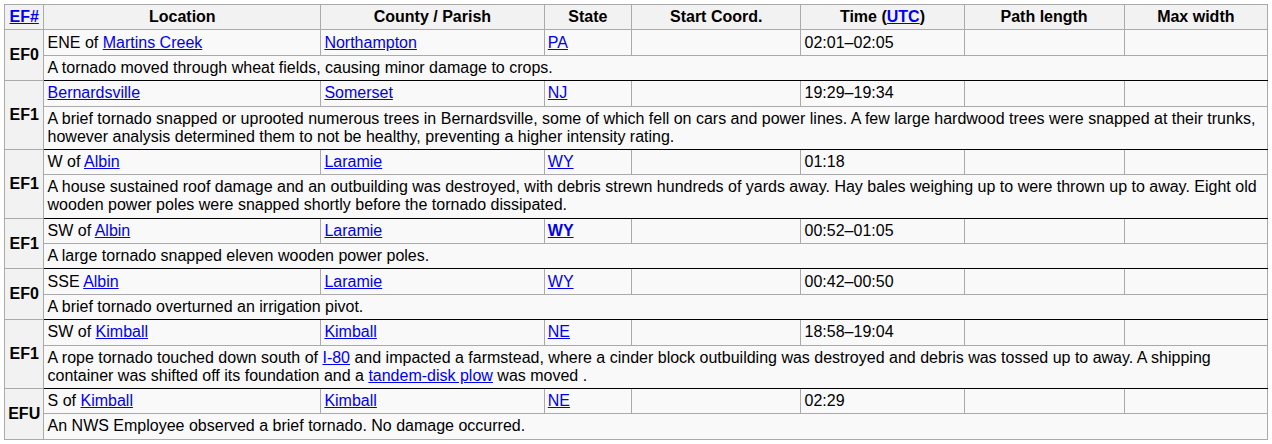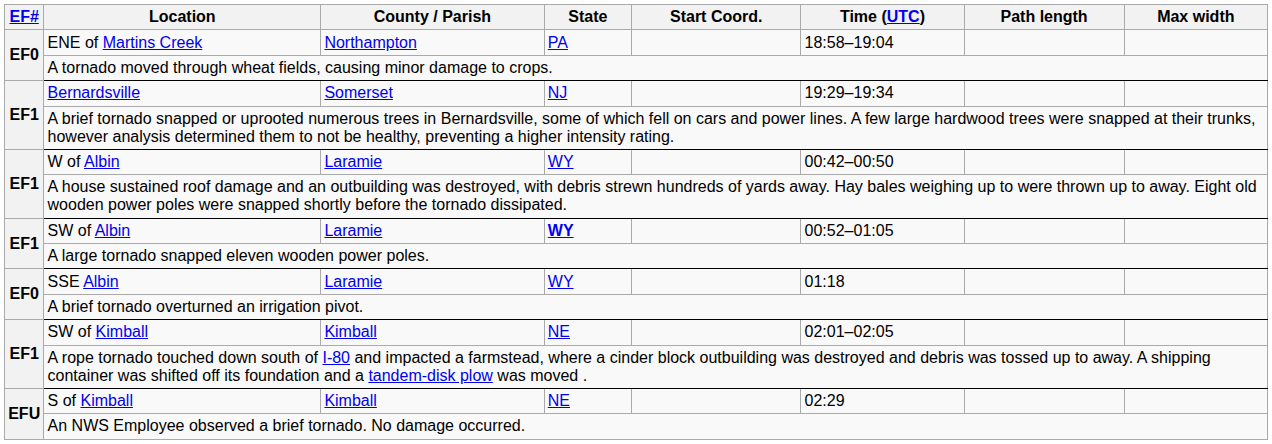(849, 42) 02:01–02:05 -> (849, 42) 18:58–19:04
(825, 162) 01:18 -> (849, 162) 00:42–00:50
(849, 281) 00:42–00:50 -> (825, 281) 01:18
(849, 332) 18:58–19:04 -> (849, 332) 02:01–02:05
